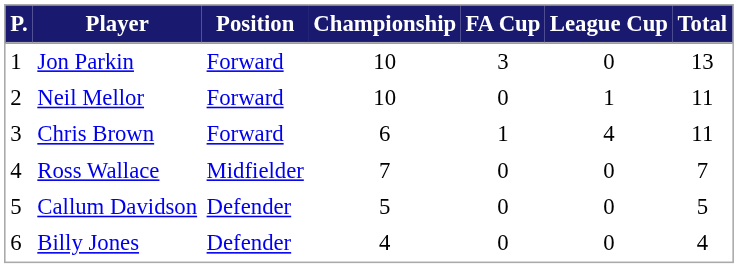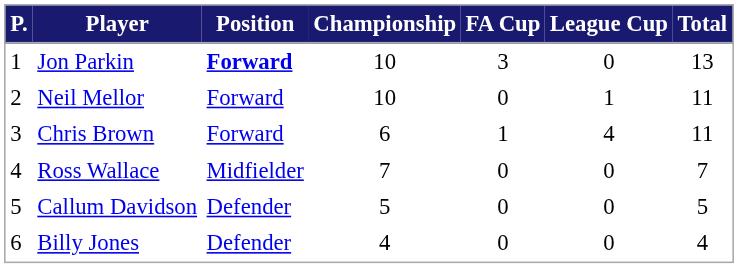(245, 61) normal -> (250, 61) bold
